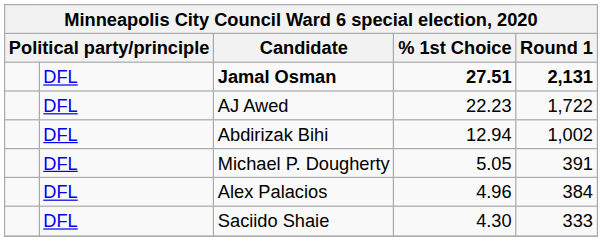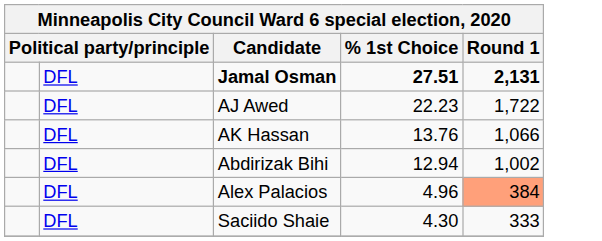+ row: (263, 135)
- row: (304, 164)
(578, 192) no background -> (524, 192) lightsalmon background
